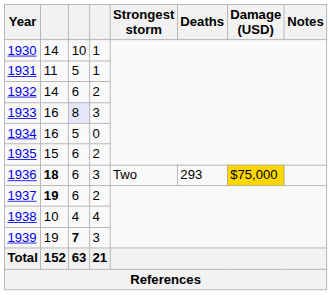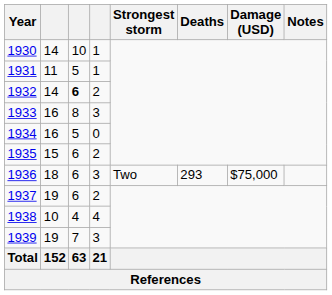(75, 92) normal -> (75, 92) bold
(75, 112) lavender background -> (75, 112) no background
(51, 175) bold -> (51, 175) normal
(254, 175) gold background -> (254, 175) no background
(51, 196) bold -> (51, 196) normal
(75, 237) bold -> (75, 237) normal
